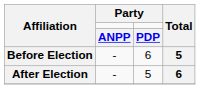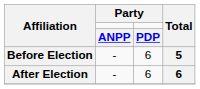(148, 74) 5 -> (148, 74) 6
